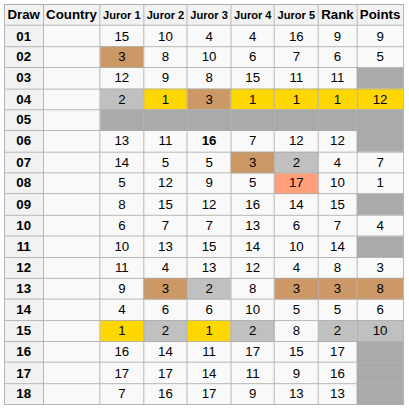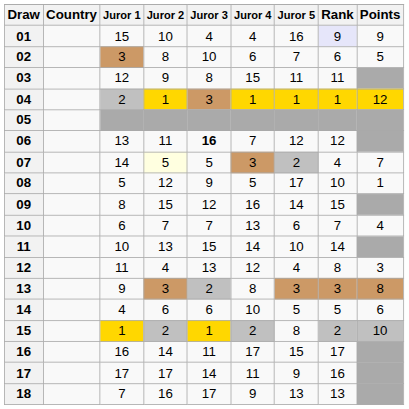(337, 36) no background -> (337, 36) lavender background
(165, 162) no background -> (165, 162) lightyellow background
(296, 183) lightsalmon background -> (296, 183) no background
